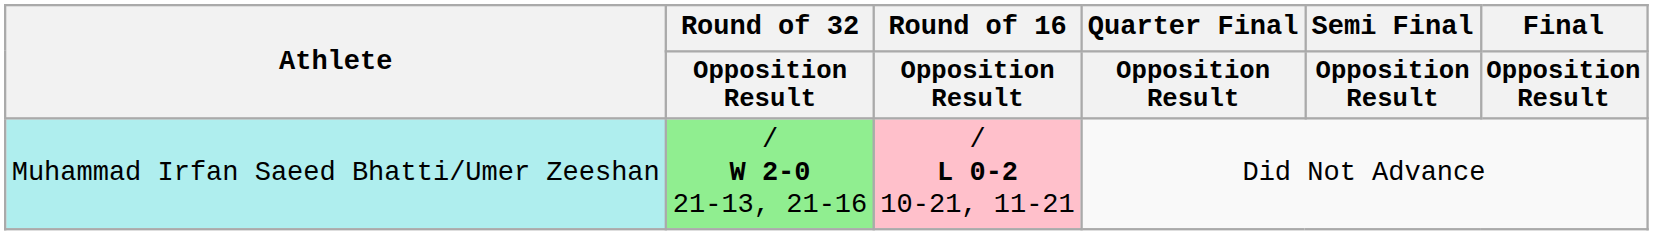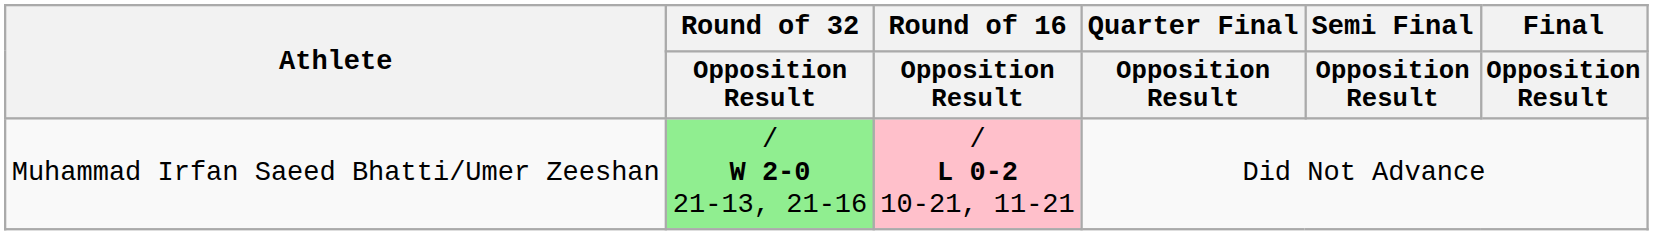(336, 173) paleturquoise background -> (336, 173) no background
